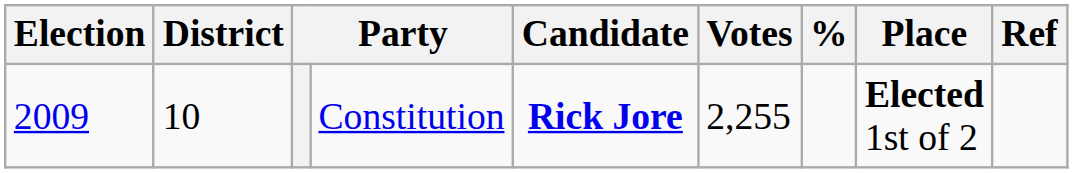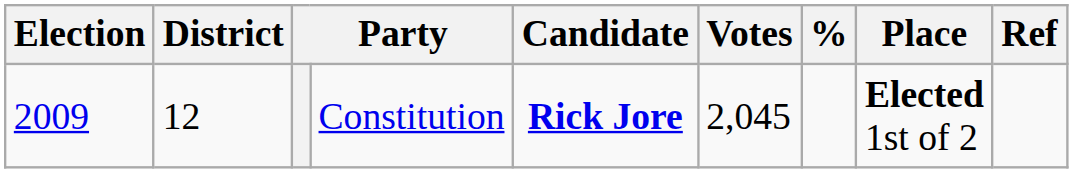(182, 115) 10 -> (182, 115) 12
(749, 115) 2,255 -> (749, 115) 2,045
